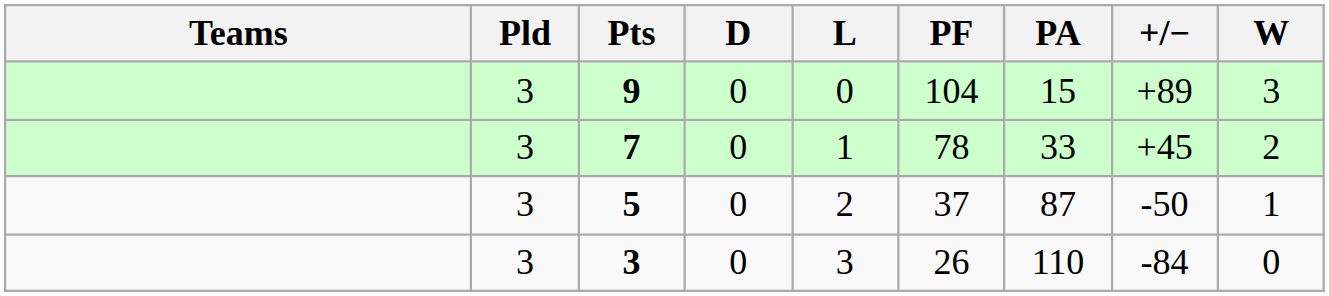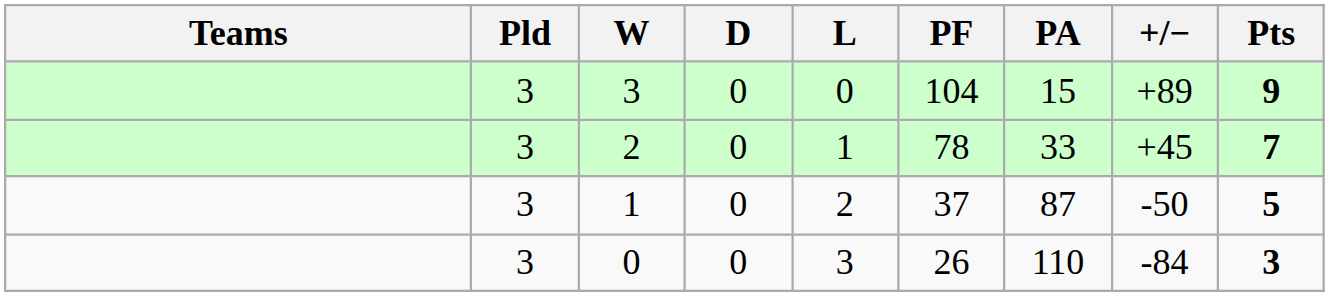columns swapped: (1271, 33) <-> (632, 33)
